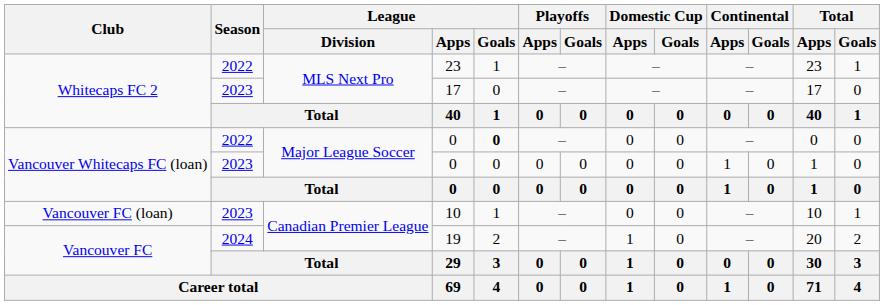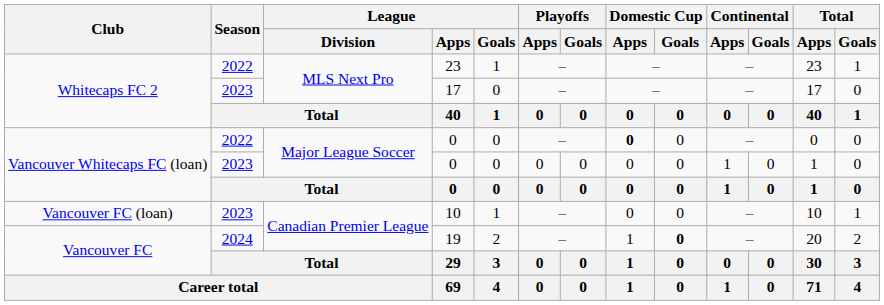(496, 139) bold -> (496, 139) normal
(630, 139) normal -> (630, 139) bold
(680, 238) normal -> (680, 238) bold
